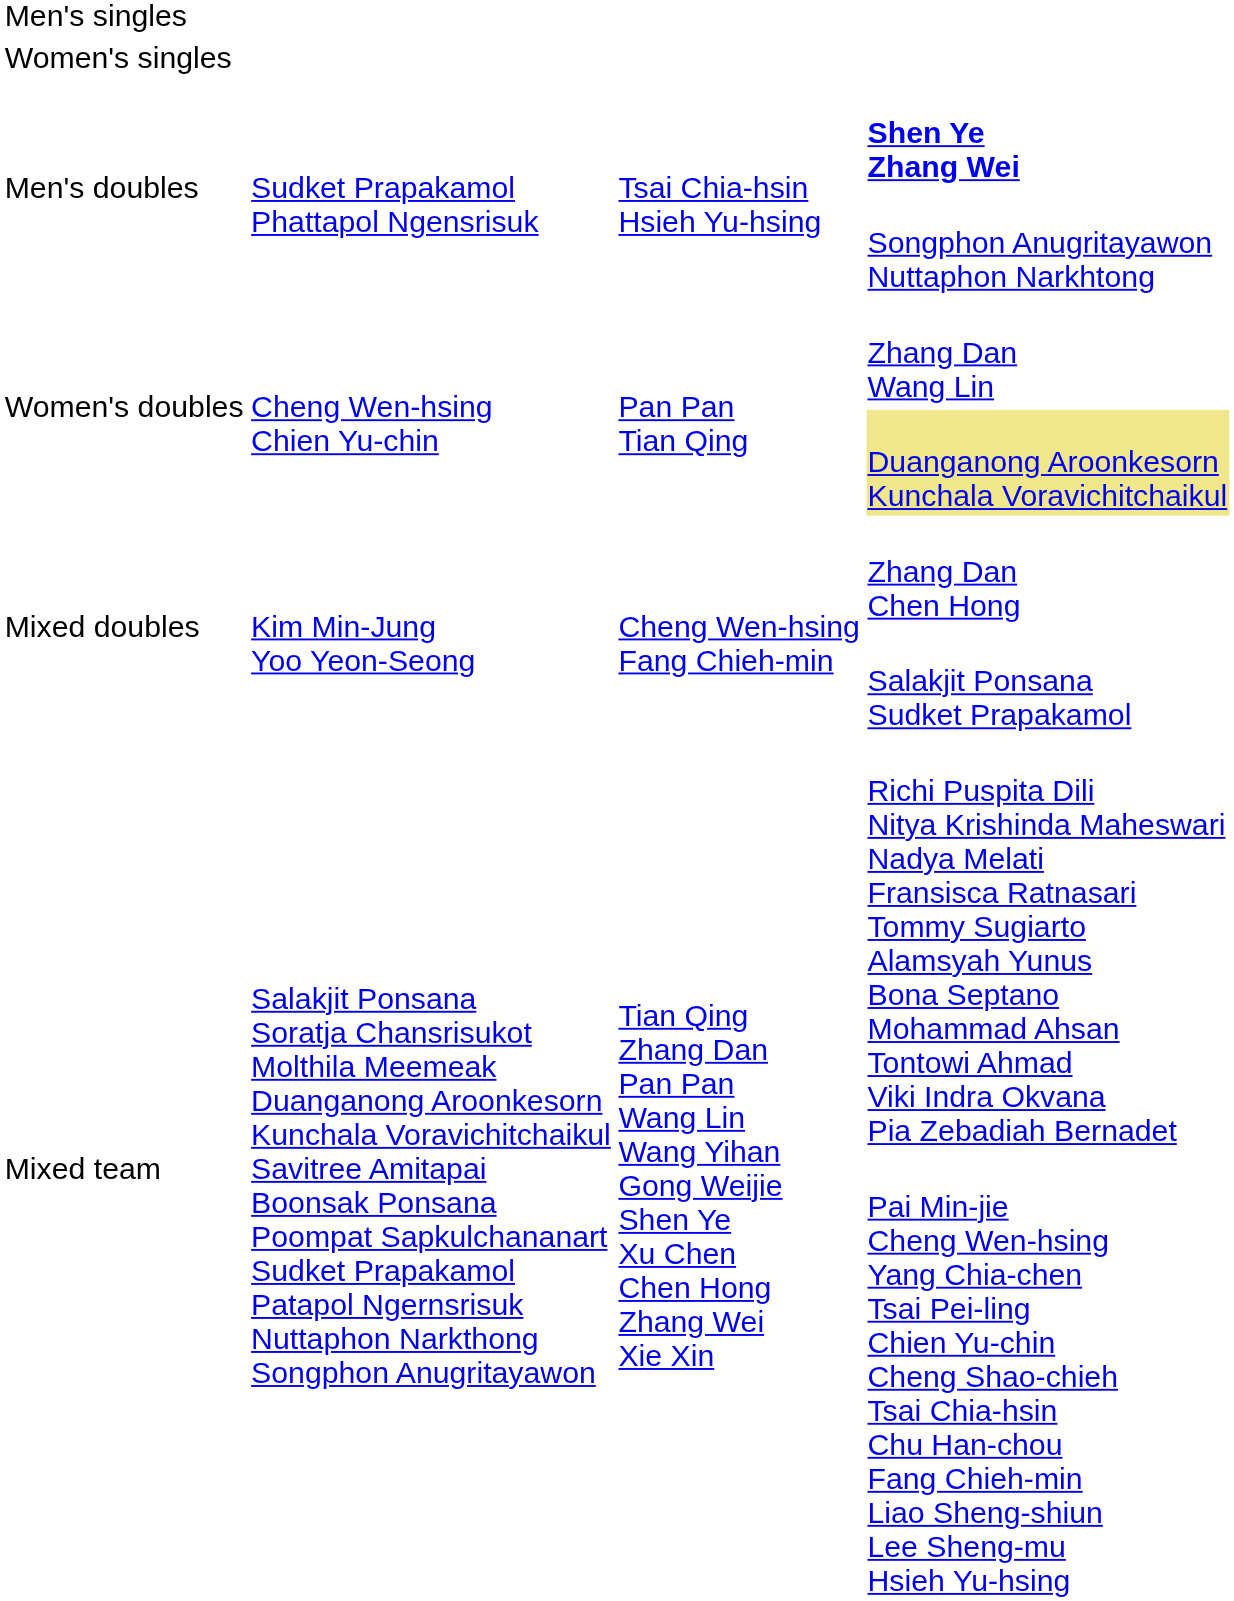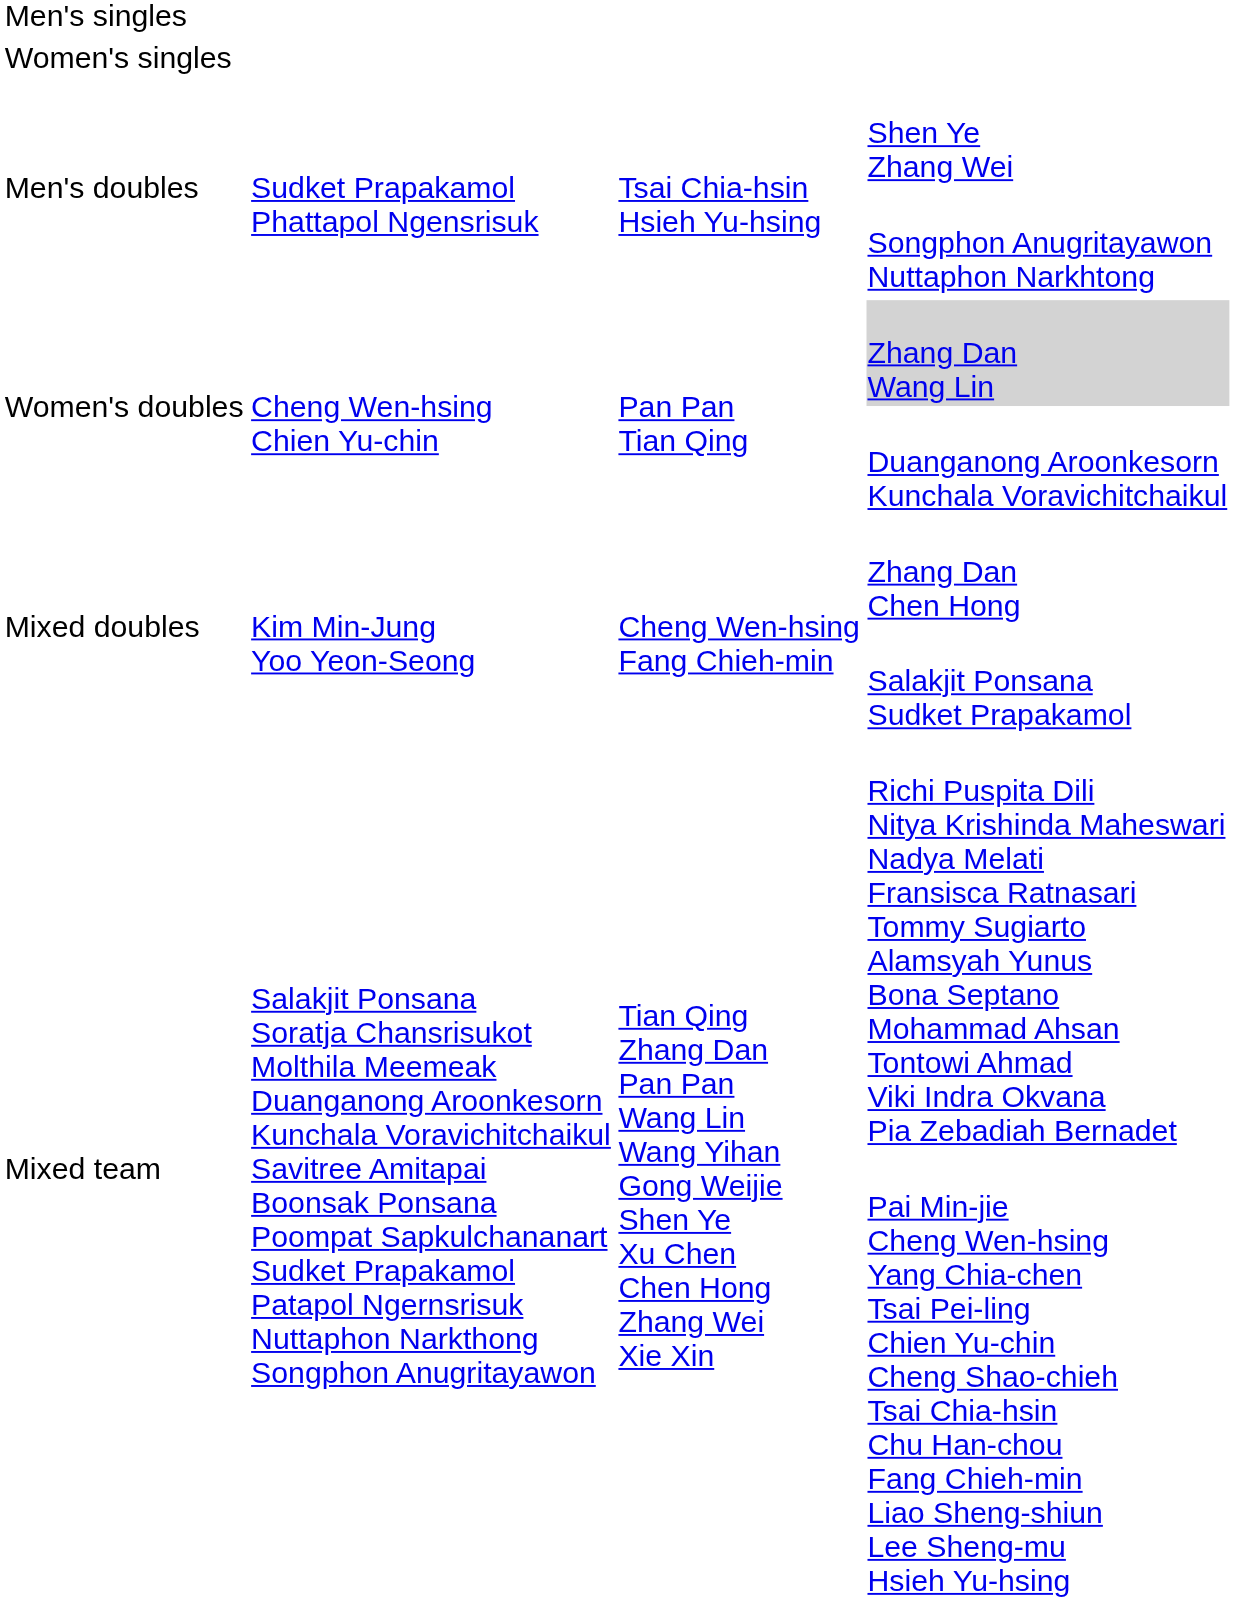(944, 150) bold -> (940, 150) normal
(942, 369) no background -> (942, 369) lightgrey background
(1047, 479) khaki background -> (1047, 479) no background
